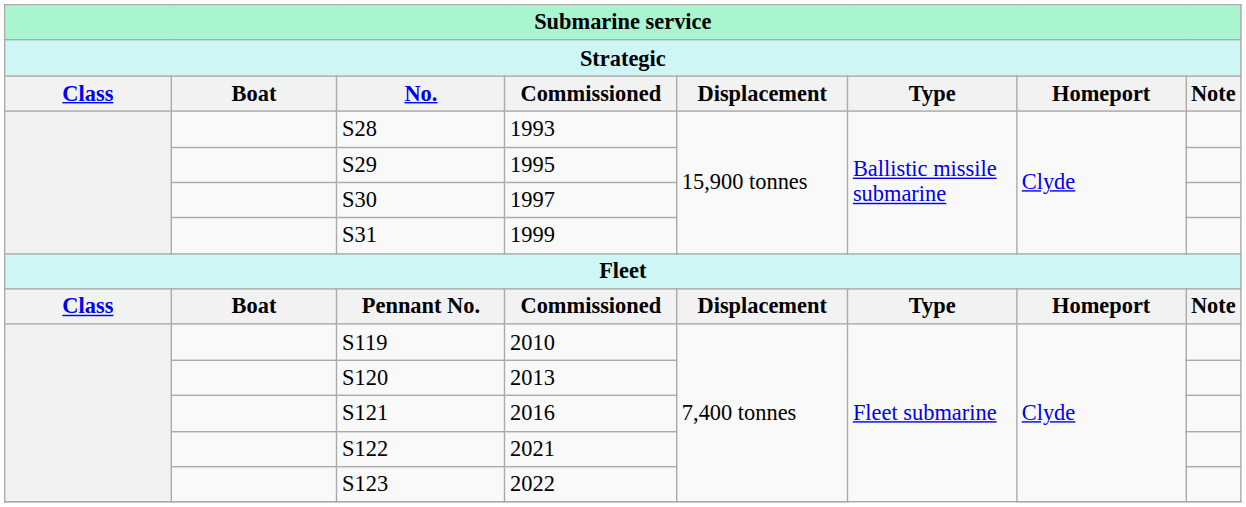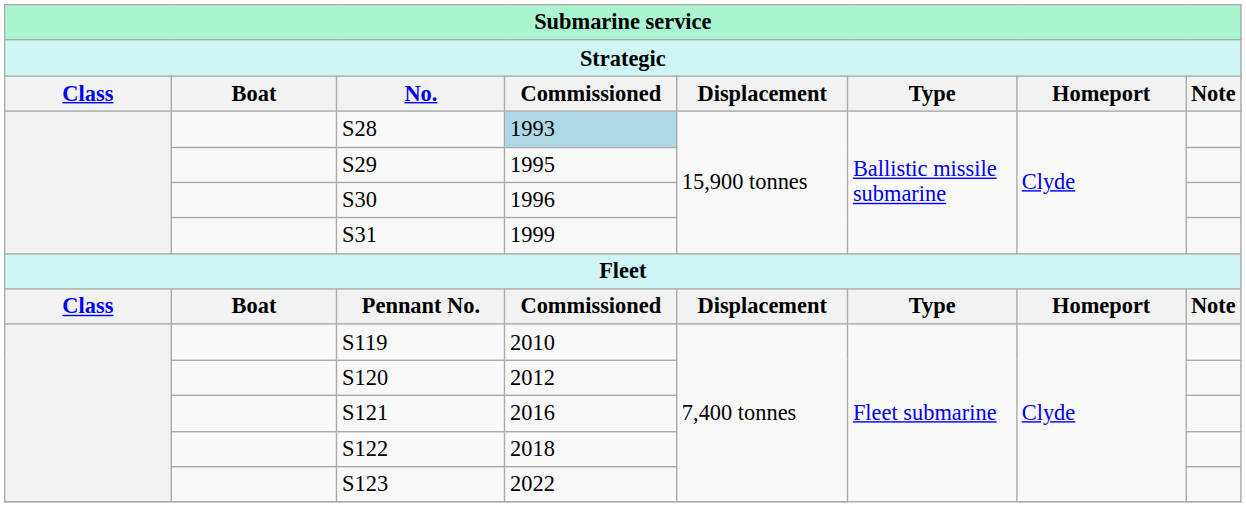(533, 128) no background -> (533, 128) lightblue background
(533, 199) 1997 -> (533, 199) 1996
(533, 377) 2013 -> (533, 377) 2012
(533, 448) 2021 -> (533, 448) 2018
